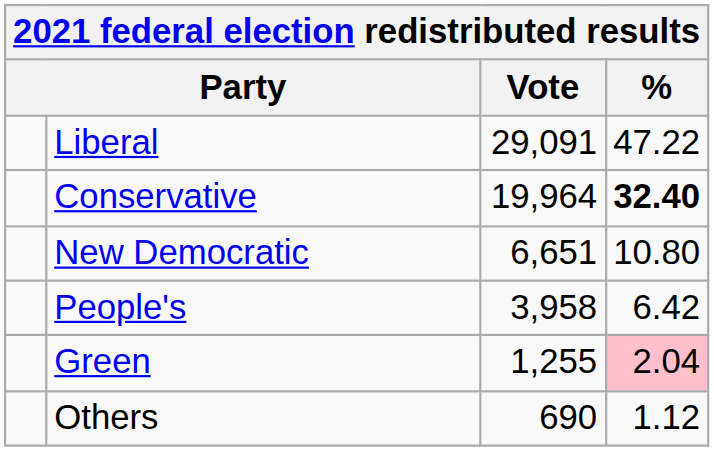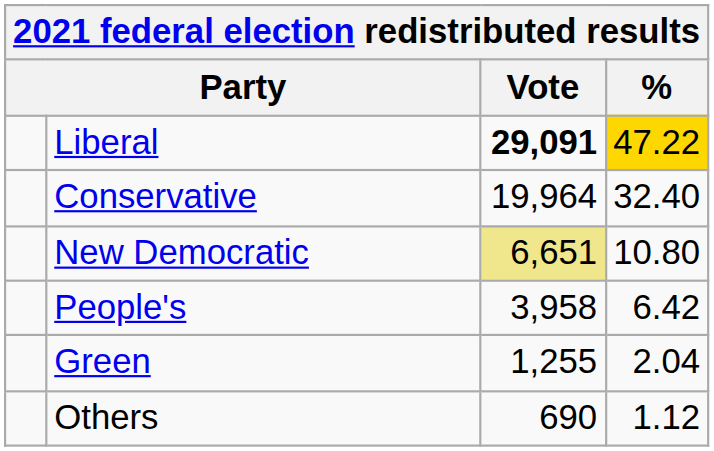(544, 142) normal -> (544, 142) bold
(657, 142) no background -> (657, 142) gold background
(657, 197) bold -> (657, 197) normal
(554, 252) no background -> (554, 252) khaki background
(666, 362) pink background -> (666, 362) no background
